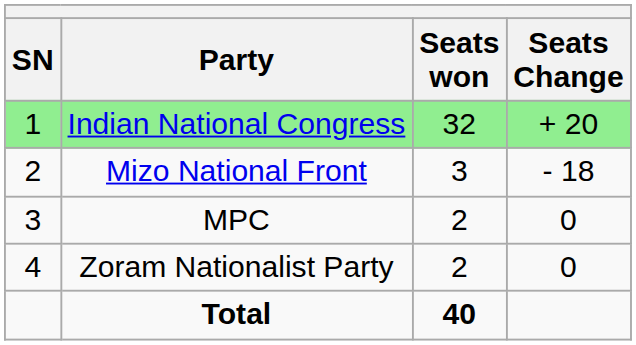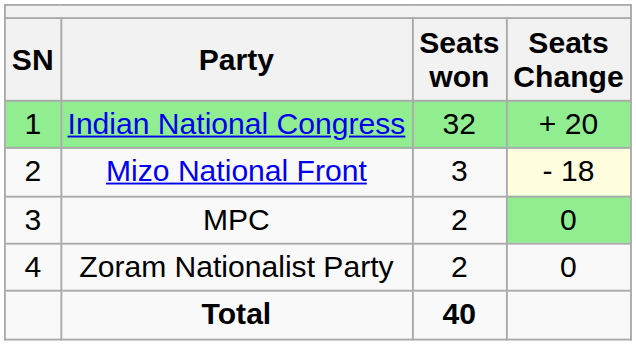(568, 171) no background -> (568, 171) lightyellow background
(568, 219) no background -> (568, 219) lightgreen background
